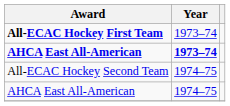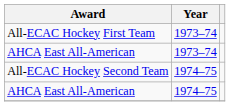(85, 33) bold -> (81, 33) normal
(74, 52) bold -> (71, 52) normal
(195, 52) bold -> (195, 52) normal
